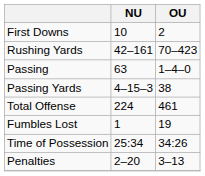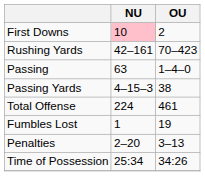(120, 32) no background -> (120, 32) pink background
rows swapped: (31, 161) <-> (58, 143)
